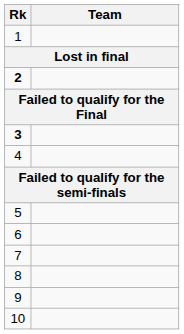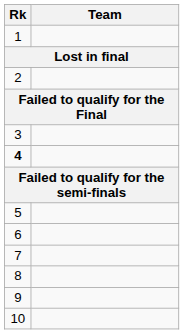(18, 78) bold -> (18, 78) normal
(18, 135) bold -> (18, 135) normal
(18, 156) normal -> (18, 156) bold
